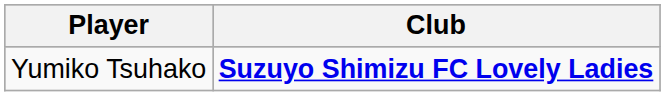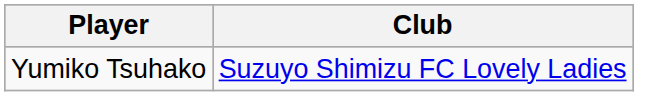(436, 68) bold -> (423, 68) normal
